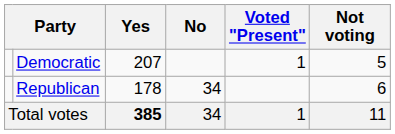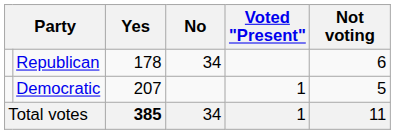rows swapped: (58, 89) <-> (58, 62)
